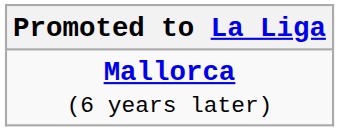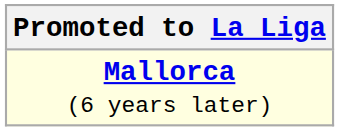(170, 87) no background -> (170, 87) lightyellow background
